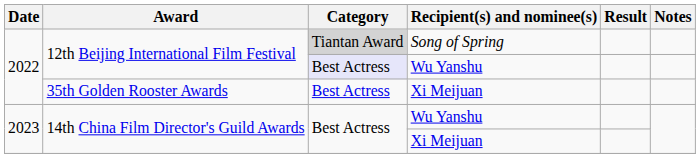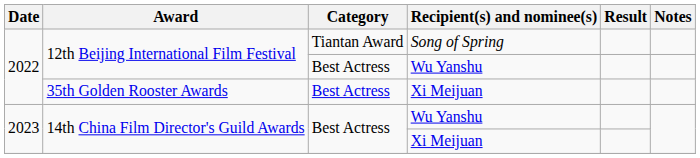(358, 41) lightgrey background -> (358, 41) no background
(351, 66) lavender background -> (351, 66) no background
